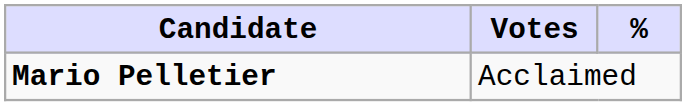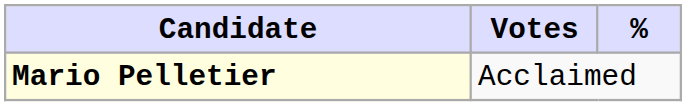(144, 77) no background -> (144, 77) lightyellow background
